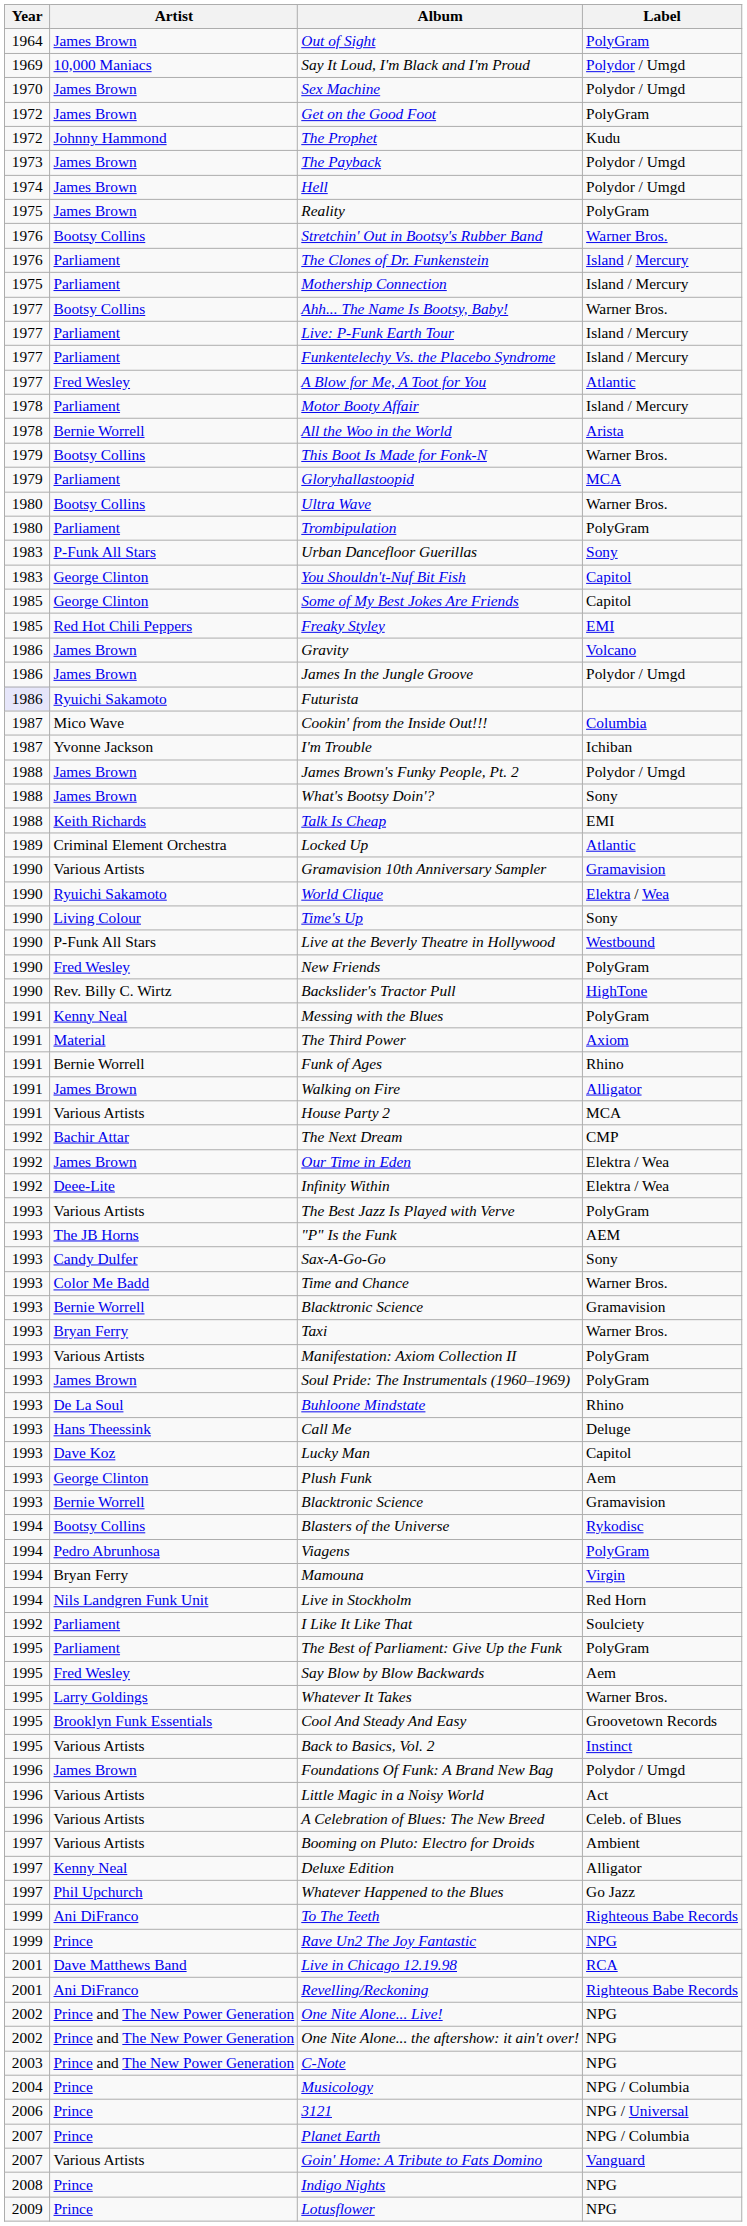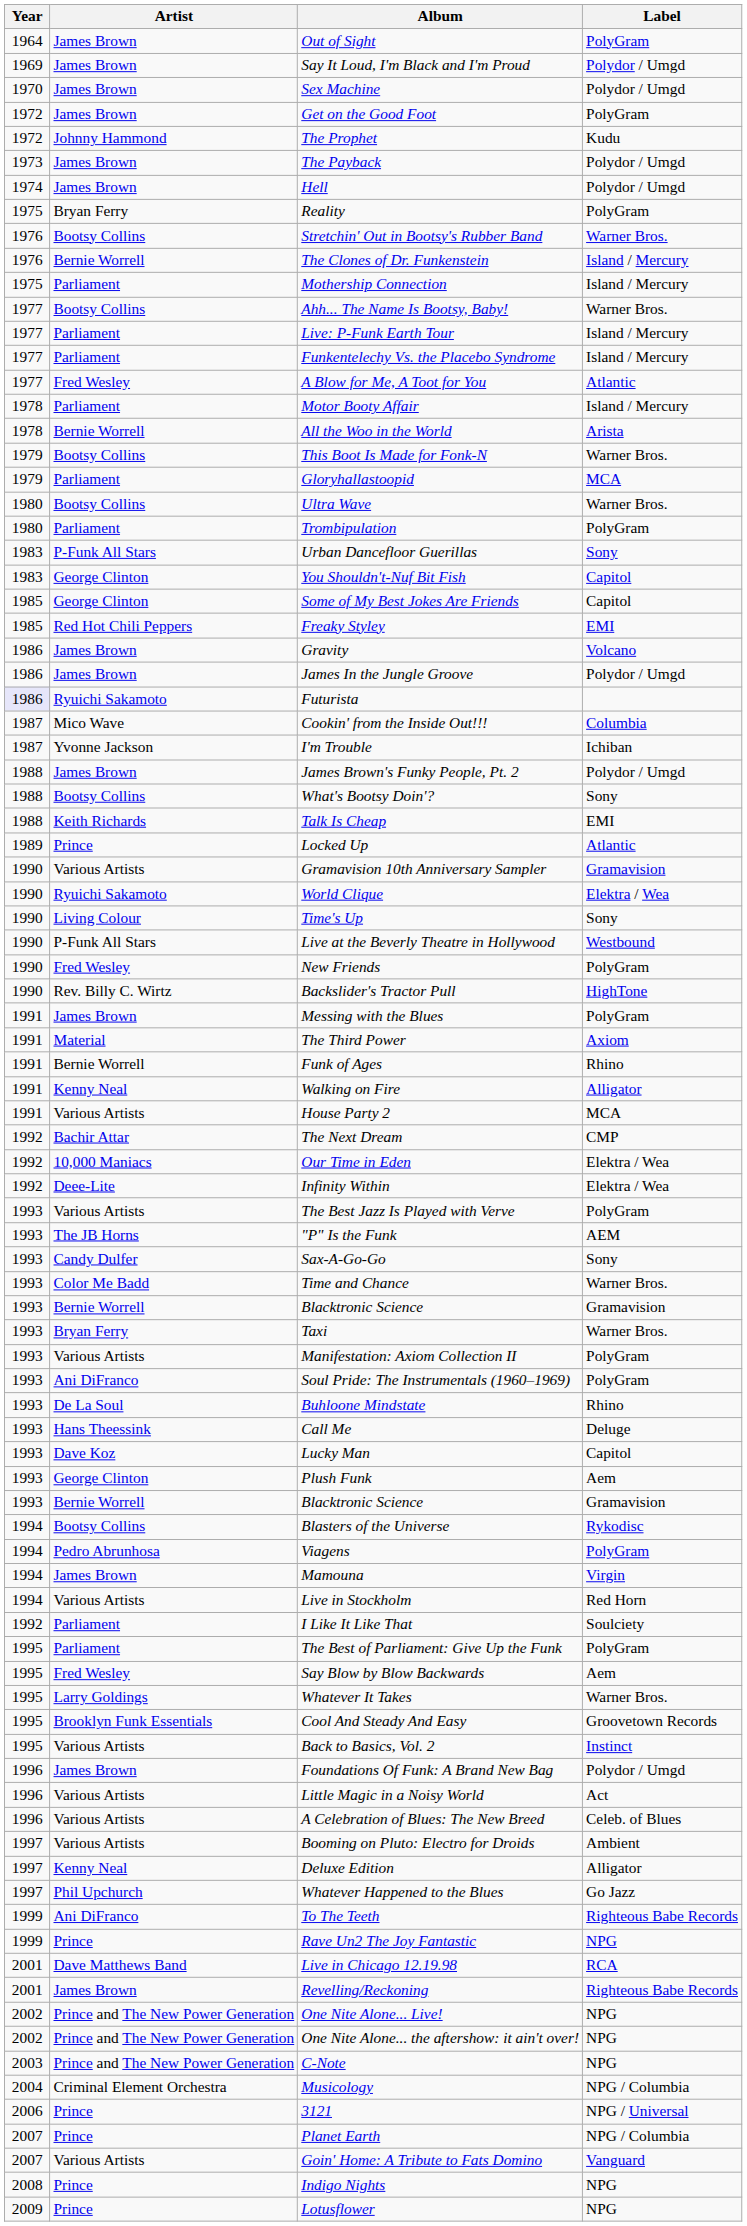(103, 65) 10,000 Maniacs -> (95, 65) James Brown
(95, 211) James Brown -> (91, 211) Bryan Ferry
(87, 260) Parliament -> (99, 260) Bernie Worrell
(95, 796) James Brown -> (99, 796) Bootsy Collins
(140, 844) Criminal Element Orchestra -> (73, 844) Prince
(90, 1015) Kenny Neal -> (95, 1015) James Brown
(95, 1088) James Brown -> (90, 1088) Kenny Neal
(95, 1161) James Brown -> (103, 1161) 10,000 Maniacs
(95, 1380) James Brown -> (96, 1380) Ani DiFranco
(91, 1575) Bryan Ferry -> (95, 1575) James Brown
(131, 1600) Nils Landgren Funk Unit -> (99, 1600) Various Artists
(96, 1989) Ani DiFranco -> (95, 1989) James Brown
(73, 2087) Prince -> (140, 2087) Criminal Element Orchestra
